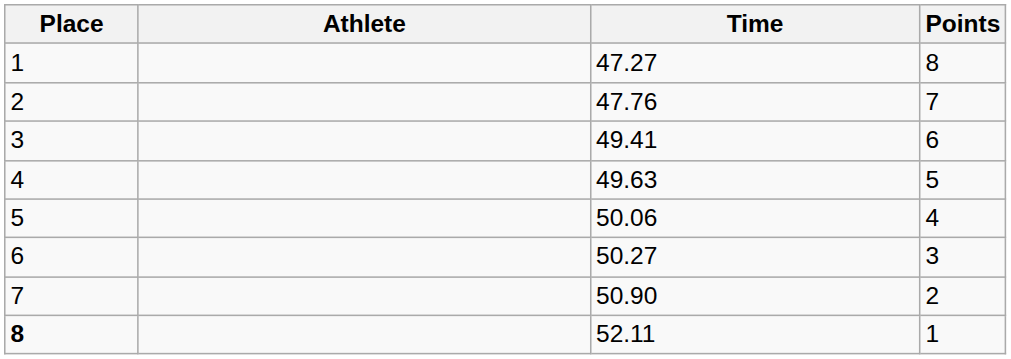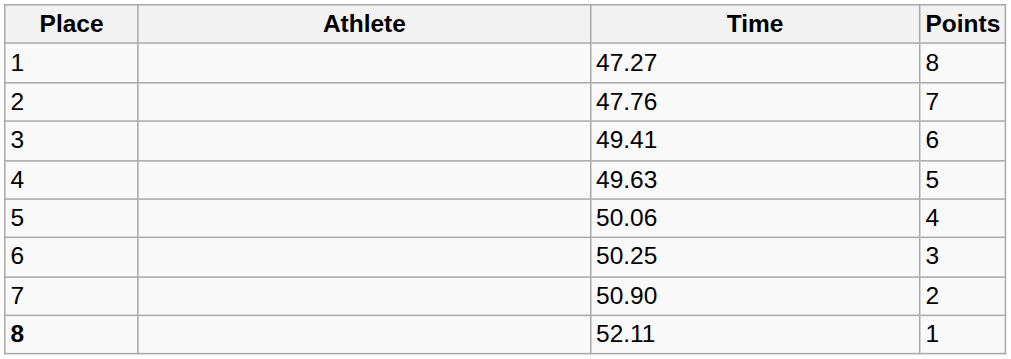(627, 256) 50.27 -> (627, 256) 50.25
